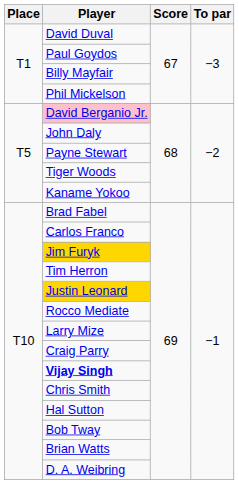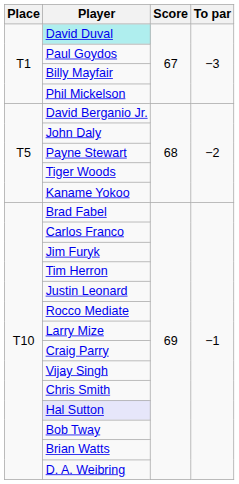(79, 34) no background -> (79, 34) paleturquoise background
(97, 113) pink background -> (97, 113) no background
(73, 251) gold background -> (73, 251) no background
(87, 291) gold background -> (87, 291) no background
(79, 370) bold -> (77, 370) normal
(75, 410) no background -> (75, 410) lavender background
